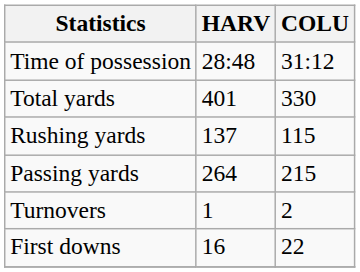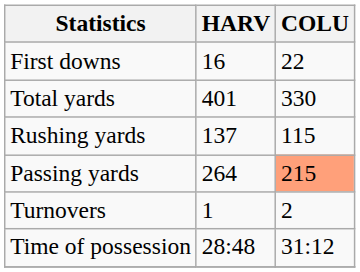rows swapped: (65, 247) <-> (101, 60)
(299, 172) no background -> (299, 172) lightsalmon background
